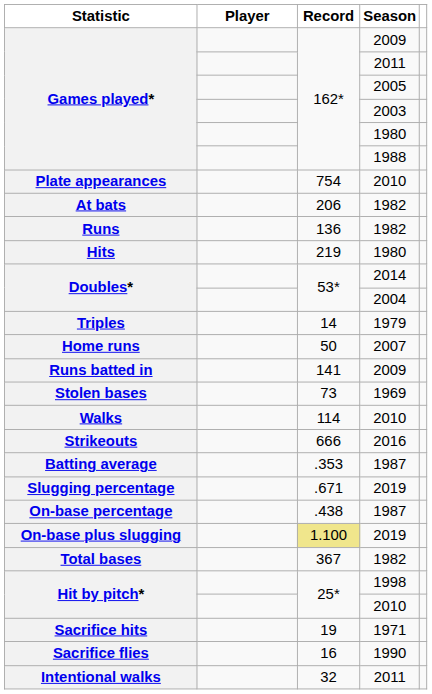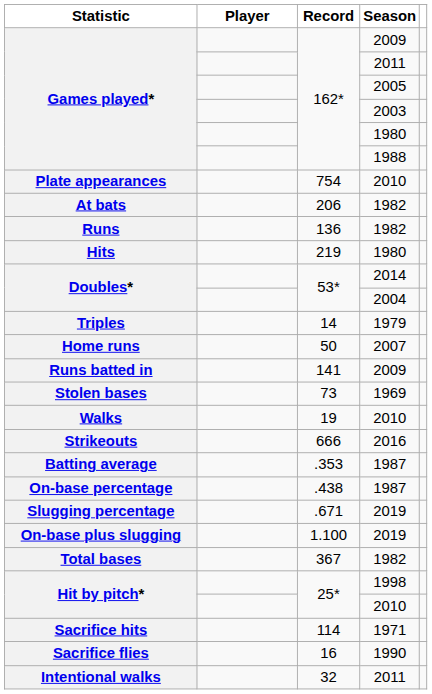(329, 417) 114 -> (329, 417) 19
rows swapped: (101, 511) <-> (101, 488)
(329, 535) khaki background -> (329, 535) no background
(329, 629) 19 -> (329, 629) 114
